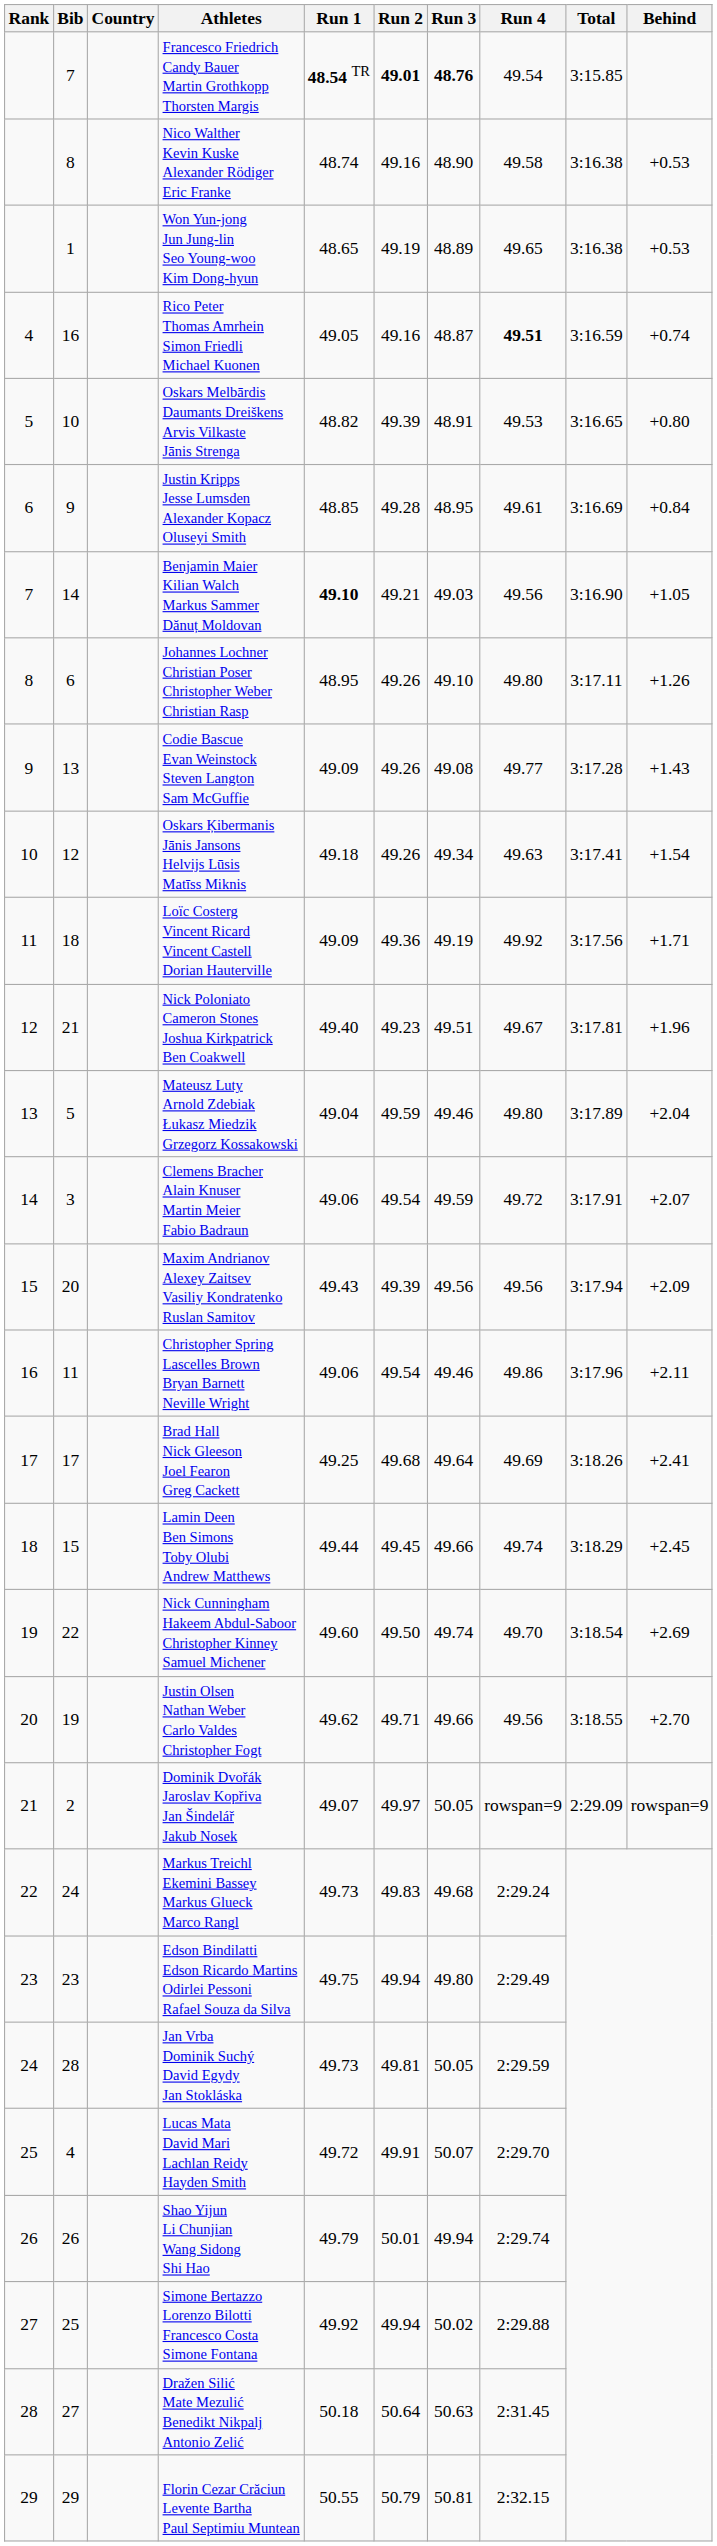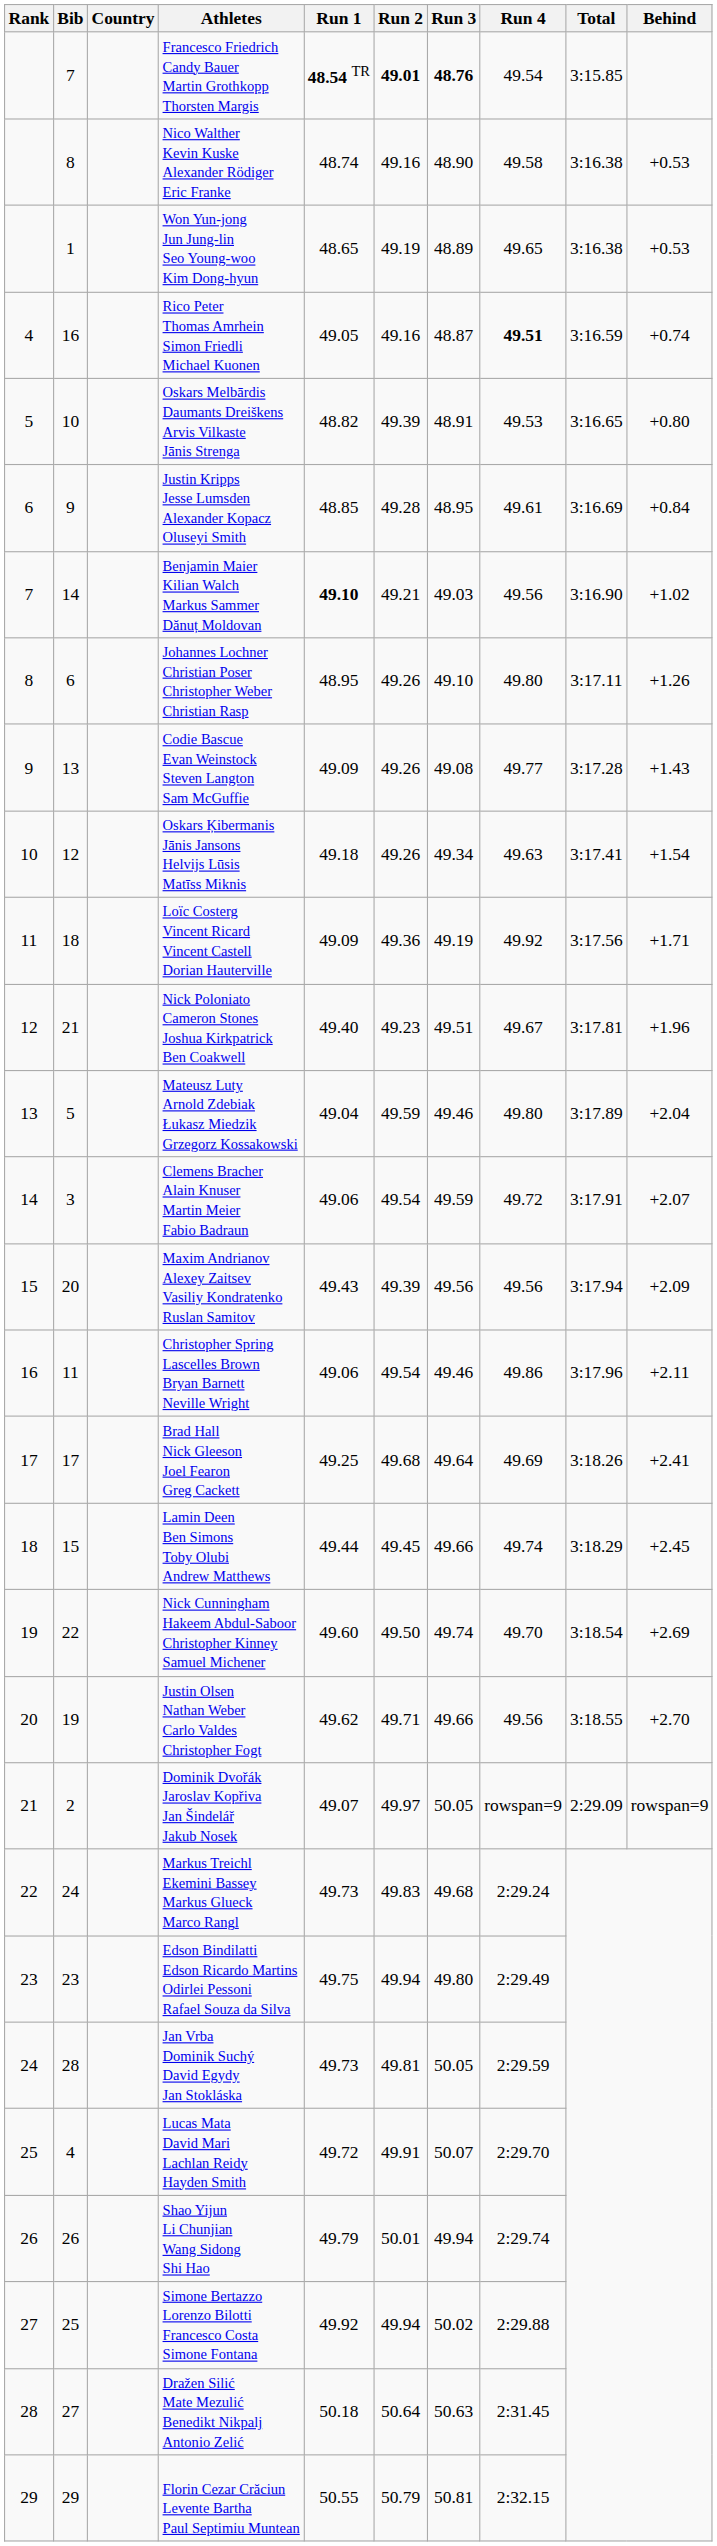(670, 594) +1.05 -> (670, 594) +1.02
